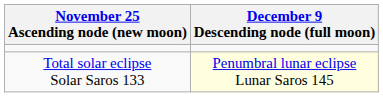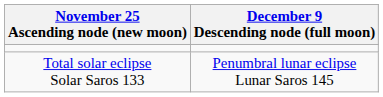(284, 71) lightyellow background -> (284, 71) no background
